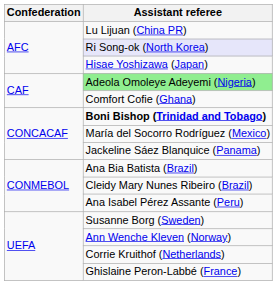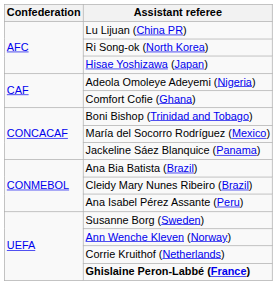(147, 47) lavender background -> (147, 47) no background
(171, 82) lightgreen background -> (171, 82) no background
(176, 116) bold -> (169, 116) normal
(163, 271) normal -> (168, 271) bold
